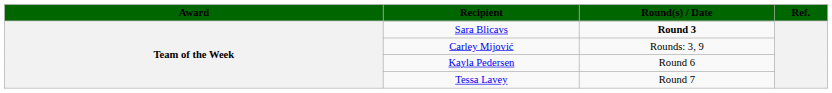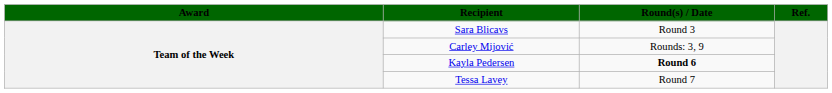(677, 29) bold -> (677, 29) normal
(677, 63) normal -> (677, 63) bold
